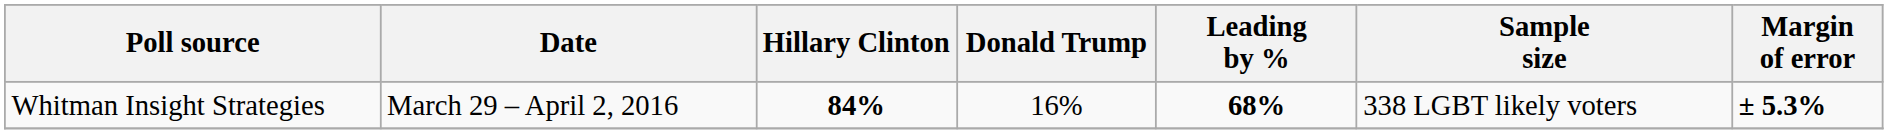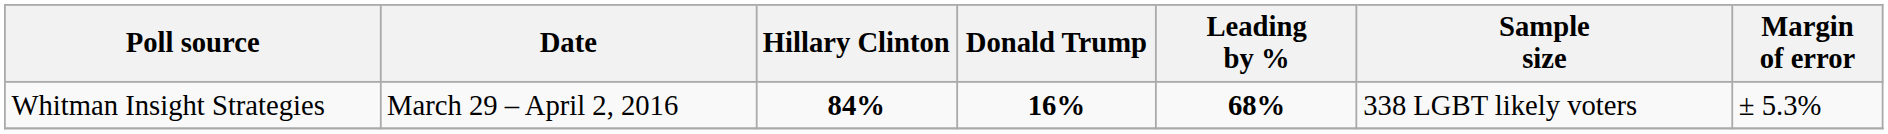(1056, 104) normal -> (1056, 104) bold
(1783, 104) bold -> (1780, 104) normal
